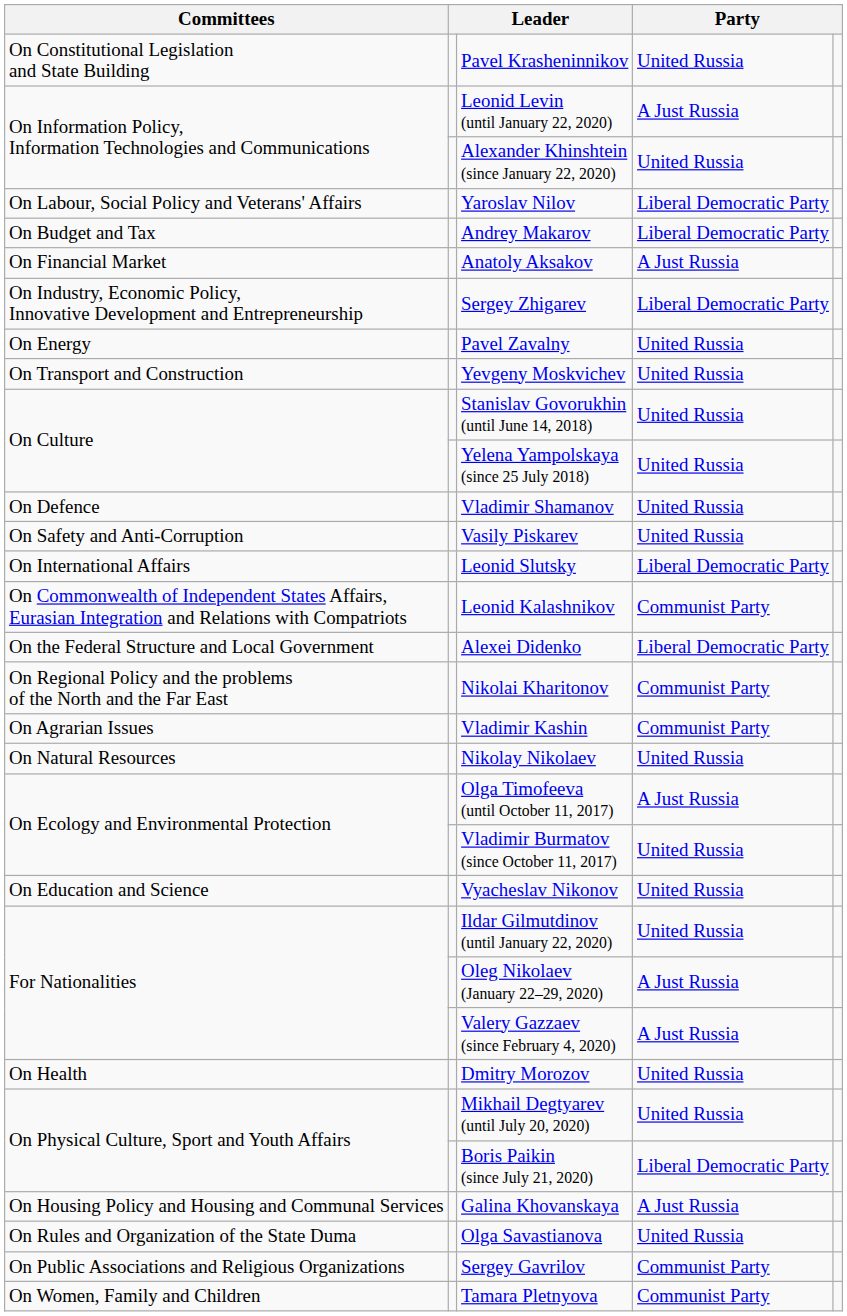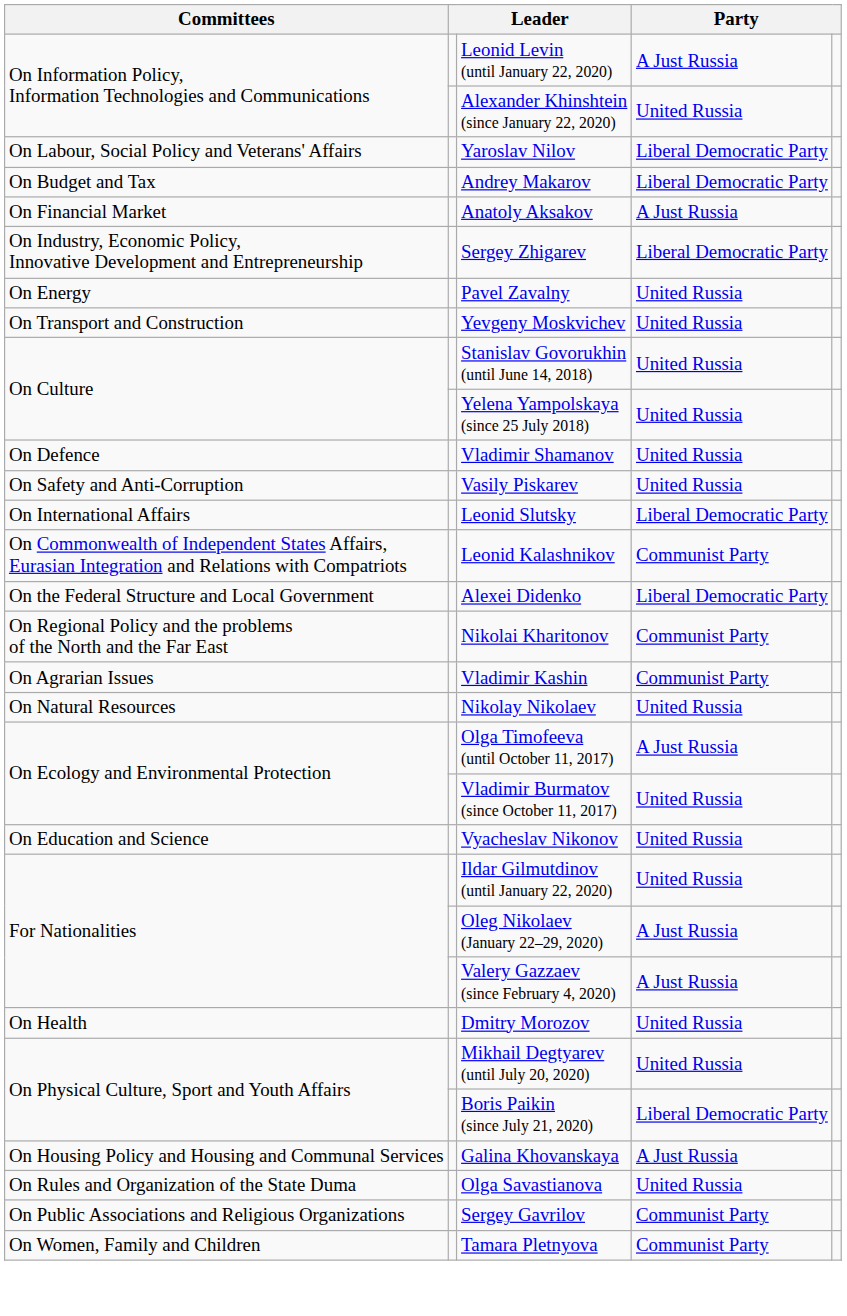- row: (545, 60)
